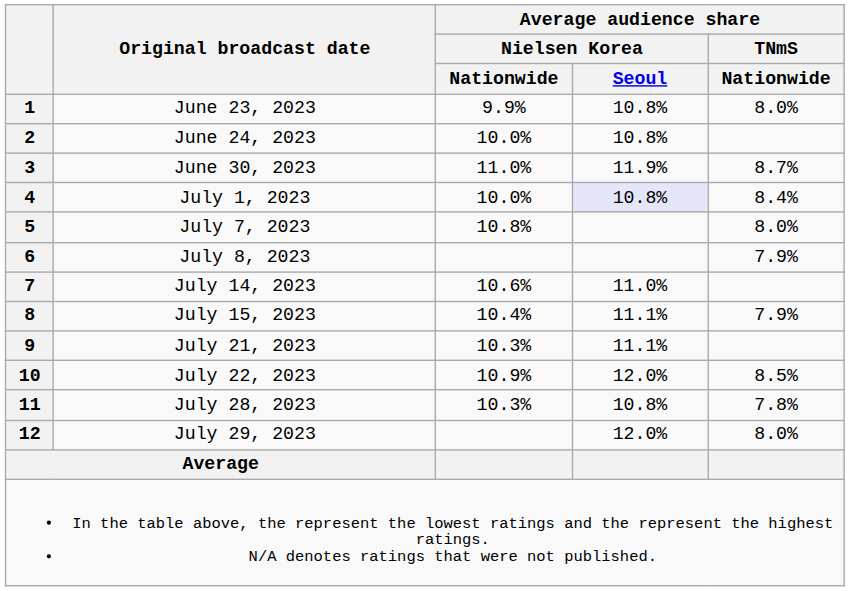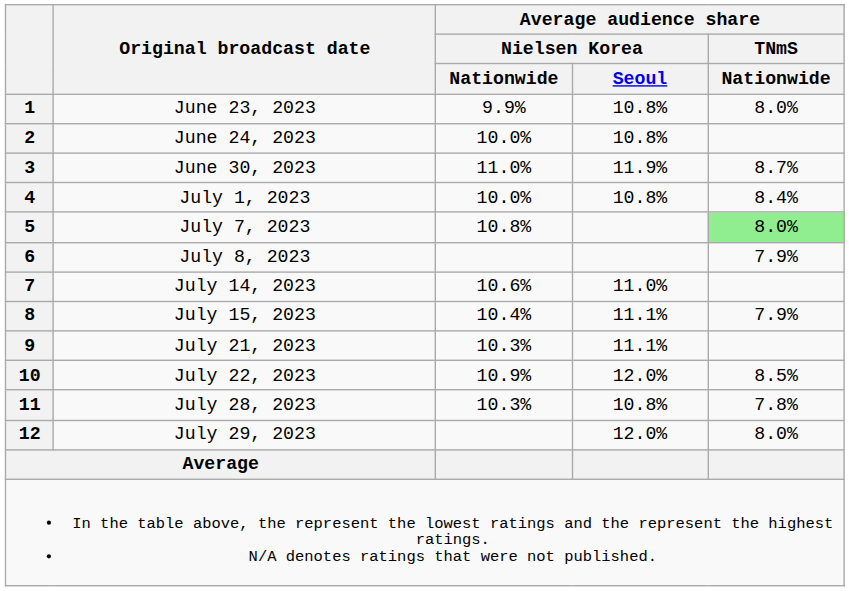(640, 198) lavender background -> (640, 198) no background
(776, 227) no background -> (776, 227) lightgreen background
